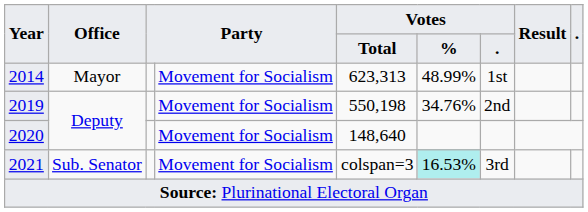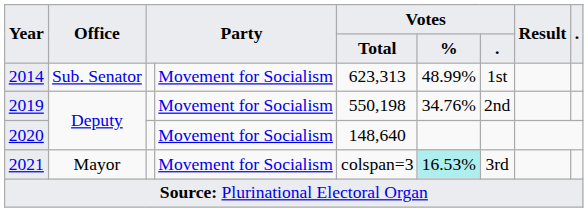(97, 77) Mayor -> (97, 77) Sub. Senator
(97, 164) Sub. Senator -> (97, 164) Mayor
